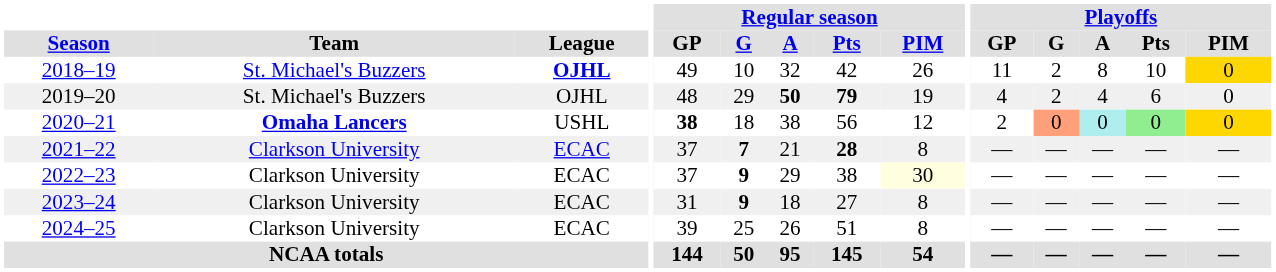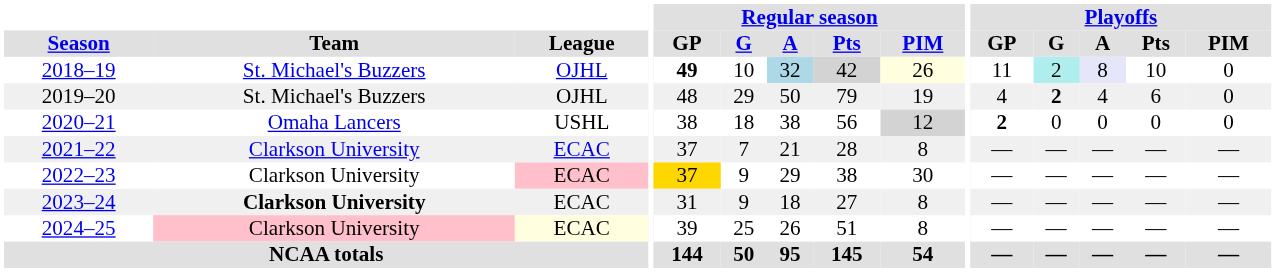(582, 69) bold -> (582, 69) normal
(687, 69) normal -> (687, 69) bold
(790, 69) no background -> (790, 69) lightblue background
(847, 69) no background -> (847, 69) lightgrey background
(923, 69) no background -> (923, 69) lightyellow background
(1056, 69) no background -> (1056, 69) paleturquoise background
(1103, 69) no background -> (1103, 69) lavender background
(1229, 69) gold background -> (1229, 69) no background
(790, 96) bold -> (790, 96) normal
(847, 96) bold -> (847, 96) normal
(1056, 96) normal -> (1056, 96) bold
(334, 122) bold -> (334, 122) normal
(687, 122) bold -> (687, 122) normal
(923, 122) no background -> (923, 122) lightgrey background
(1002, 122) normal -> (1002, 122) bold
(1056, 122) lightsalmon background -> (1056, 122) no background
(1103, 122) paleturquoise background -> (1103, 122) no background
(1156, 122) lightgreen background -> (1156, 122) no background
(1229, 122) gold background -> (1229, 122) no background
(744, 149) bold -> (744, 149) normal
(847, 149) bold -> (847, 149) normal
(582, 175) no background -> (582, 175) pink background
(687, 175) no background -> (687, 175) gold background
(744, 175) bold -> (744, 175) normal
(923, 175) lightyellow background -> (923, 175) no background
(334, 201) normal -> (334, 201) bold
(744, 201) bold -> (744, 201) normal
(334, 228) no background -> (334, 228) pink background
(582, 228) no background -> (582, 228) lightyellow background
